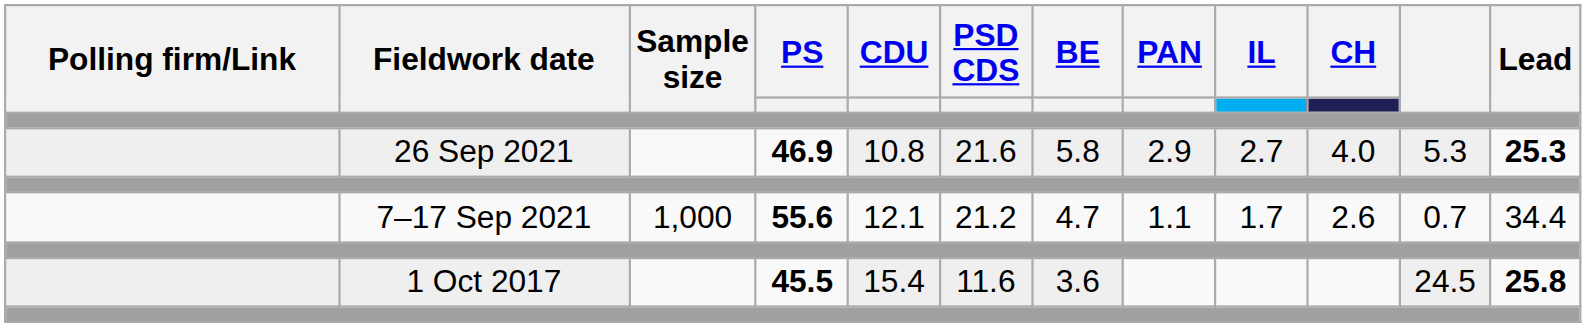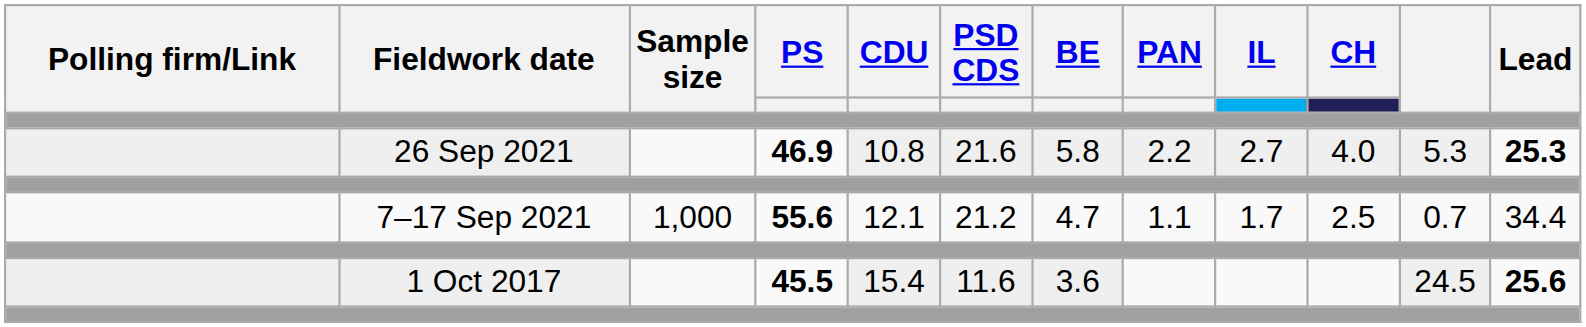(1170, 153) 2.9 -> (1170, 153) 2.2
(1353, 218) 2.6 -> (1353, 218) 2.5
(1535, 282) 25.8 -> (1535, 282) 25.6
